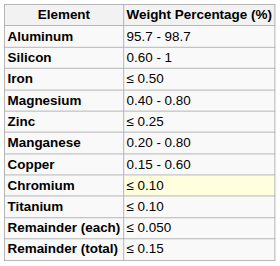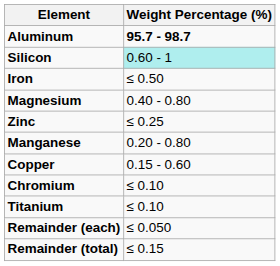(159, 36) normal -> (159, 36) bold
(149, 57) no background -> (149, 57) paleturquoise background
(145, 185) lightyellow background -> (145, 185) no background
